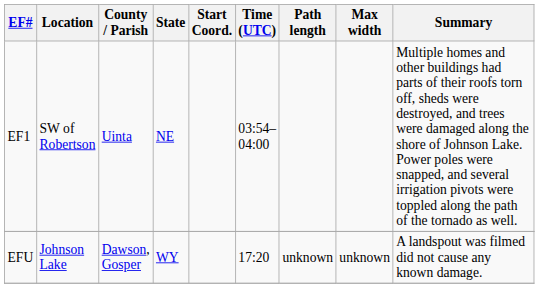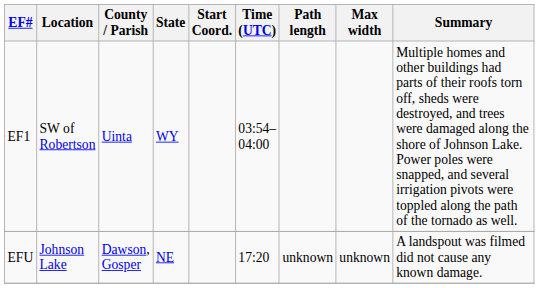(165, 136) NE -> (167, 136) WY
(167, 257) WY -> (165, 257) NE
